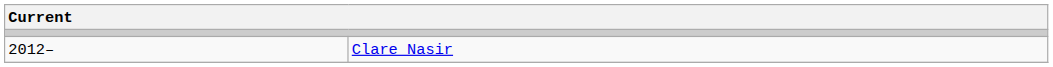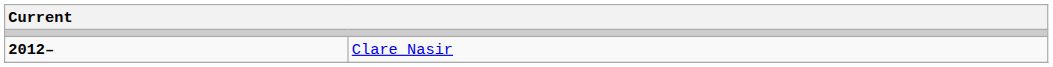(31, 49) normal -> (31, 49) bold
